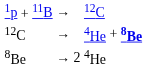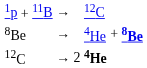(15, 34) 12C -> (15, 34) 8Be
(15, 57) 8Be -> (15, 57) 12C
(95, 57) normal -> (95, 57) bold
